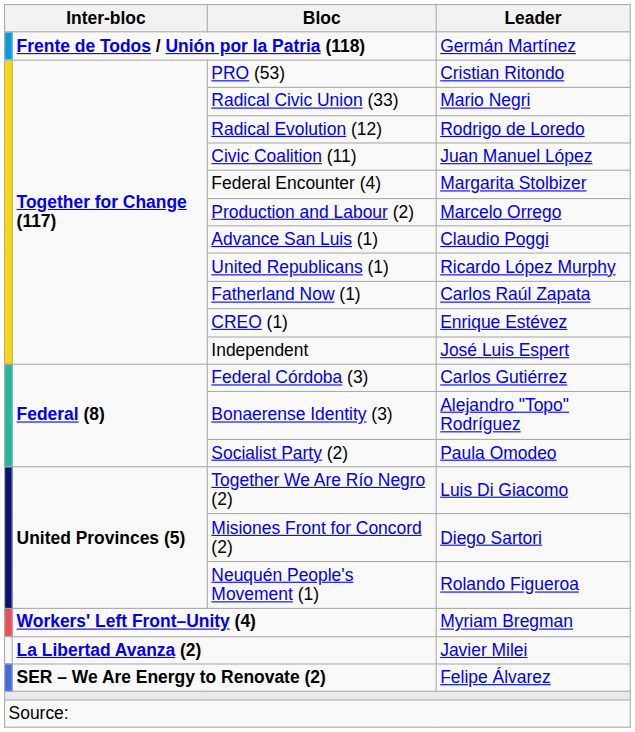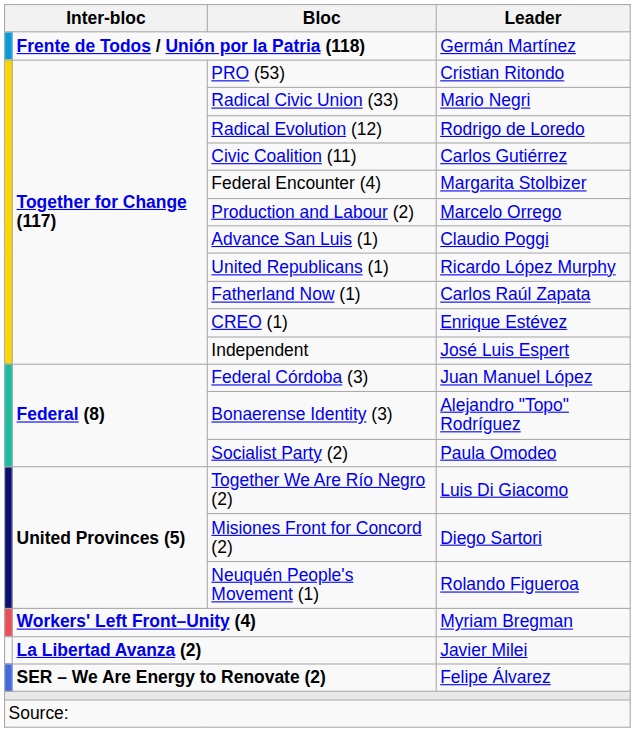(516, 156) Juan Manuel López -> (504, 156) Carlos Gutiérrez
(504, 377) Carlos Gutiérrez -> (516, 377) Juan Manuel López
